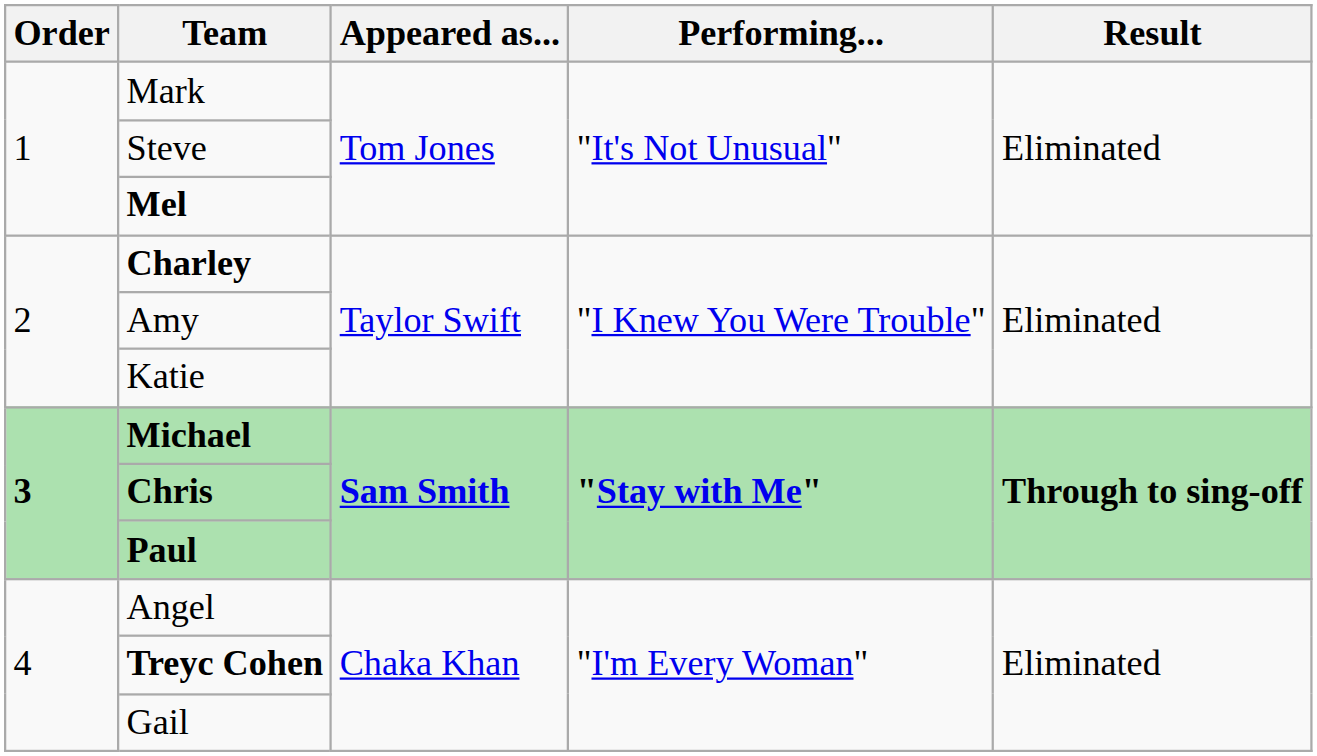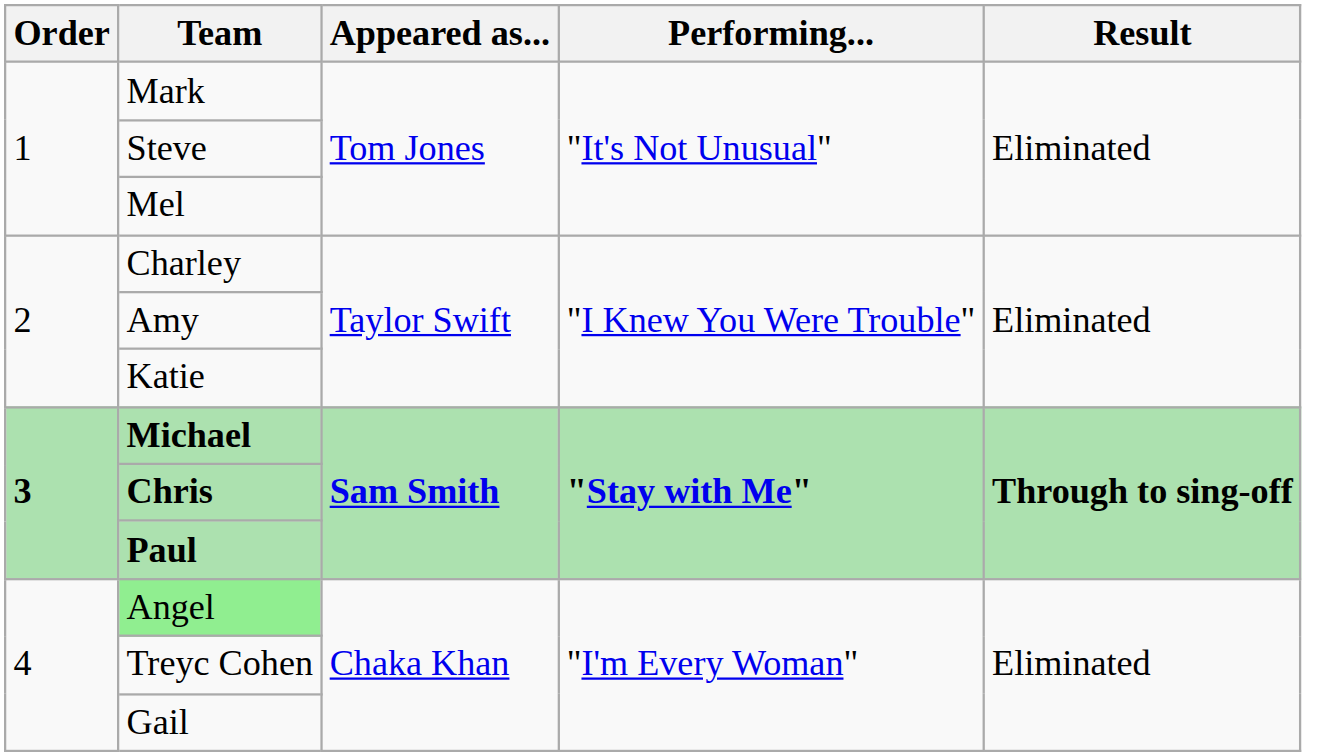(157, 205) bold -> (156, 205) normal
(189, 262) bold -> (184, 262) normal
(171, 606) no background -> (171, 606) lightgreen background
(225, 663) bold -> (220, 663) normal
